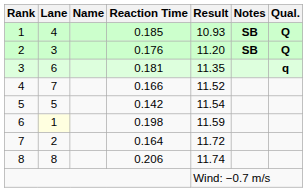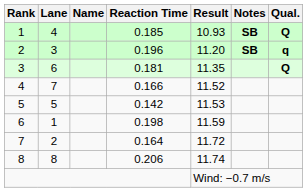(149, 50) 0.176 -> (149, 50) 0.196
(285, 50) Q -> (285, 50) q
(285, 68) q -> (285, 68) Q
(211, 104) 11.54 -> (211, 104) 11.53
(54, 123) lightyellow background -> (54, 123) no background
